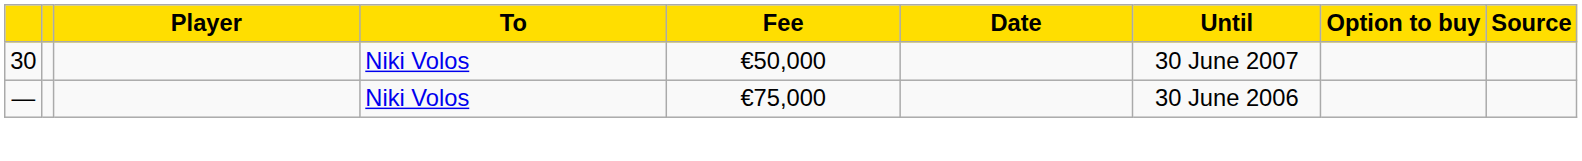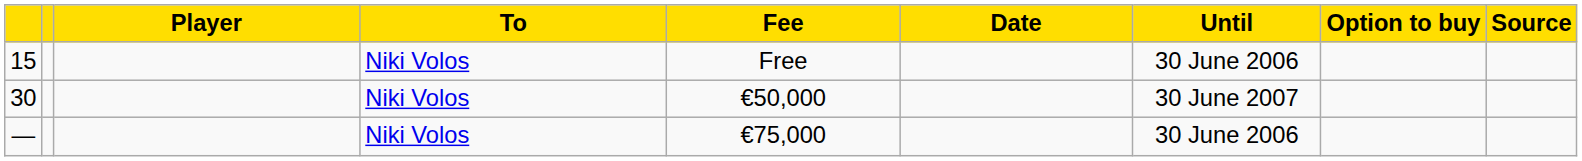+ row: (23, 60)
